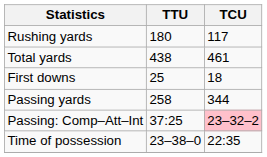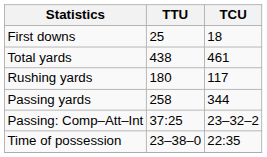rows swapped: (41, 78) <-> (50, 36)
(233, 120) pink background -> (233, 120) no background
